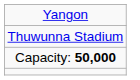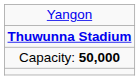(65, 36) normal -> (69, 36) bold
